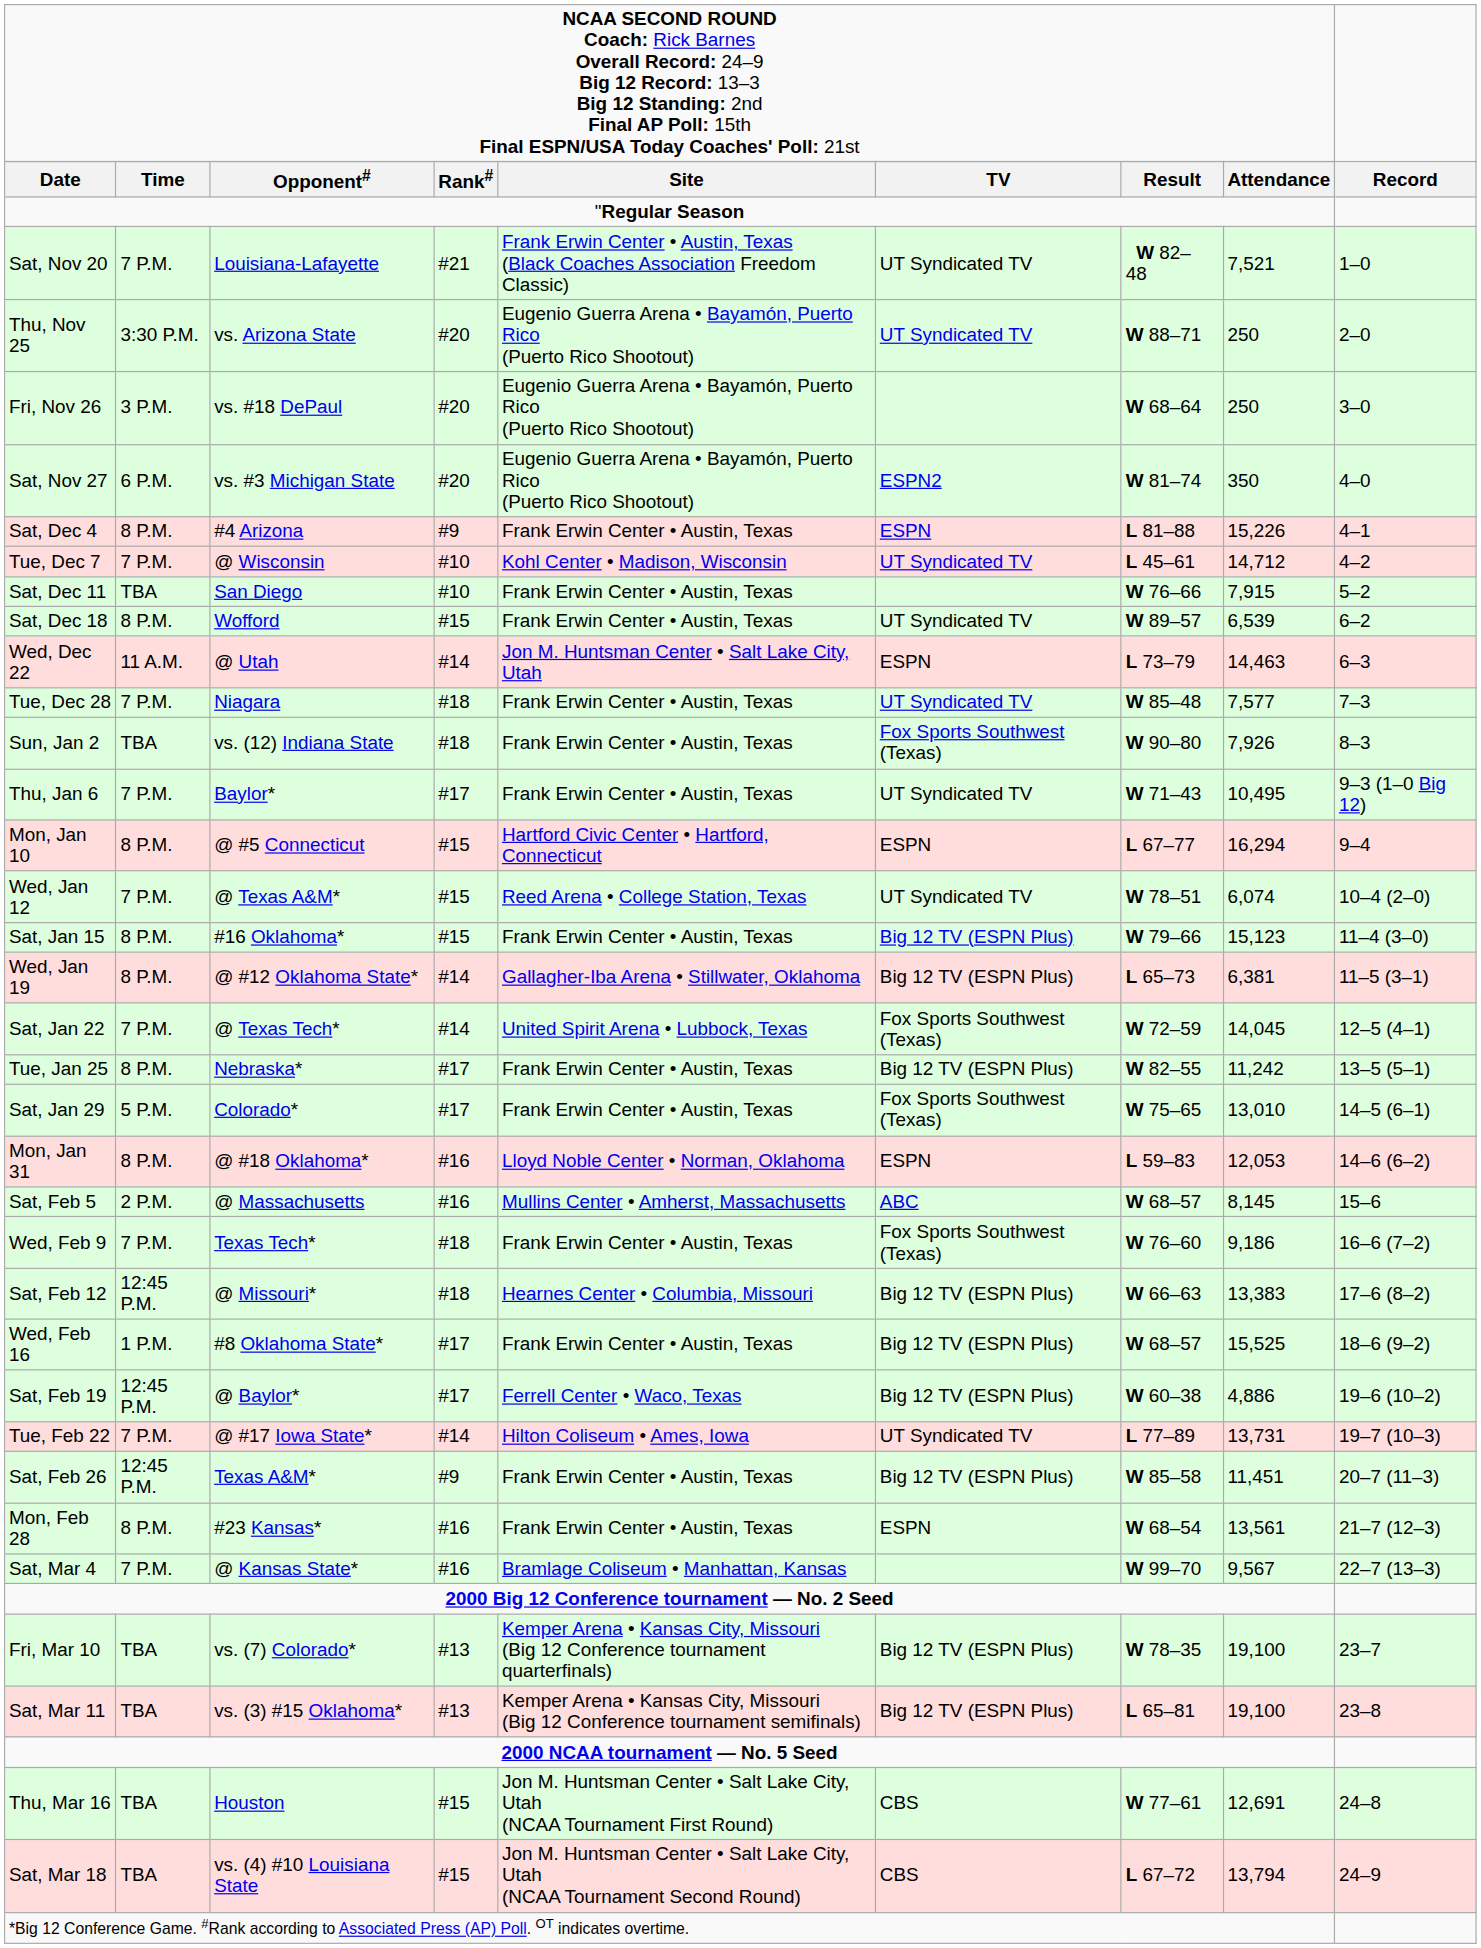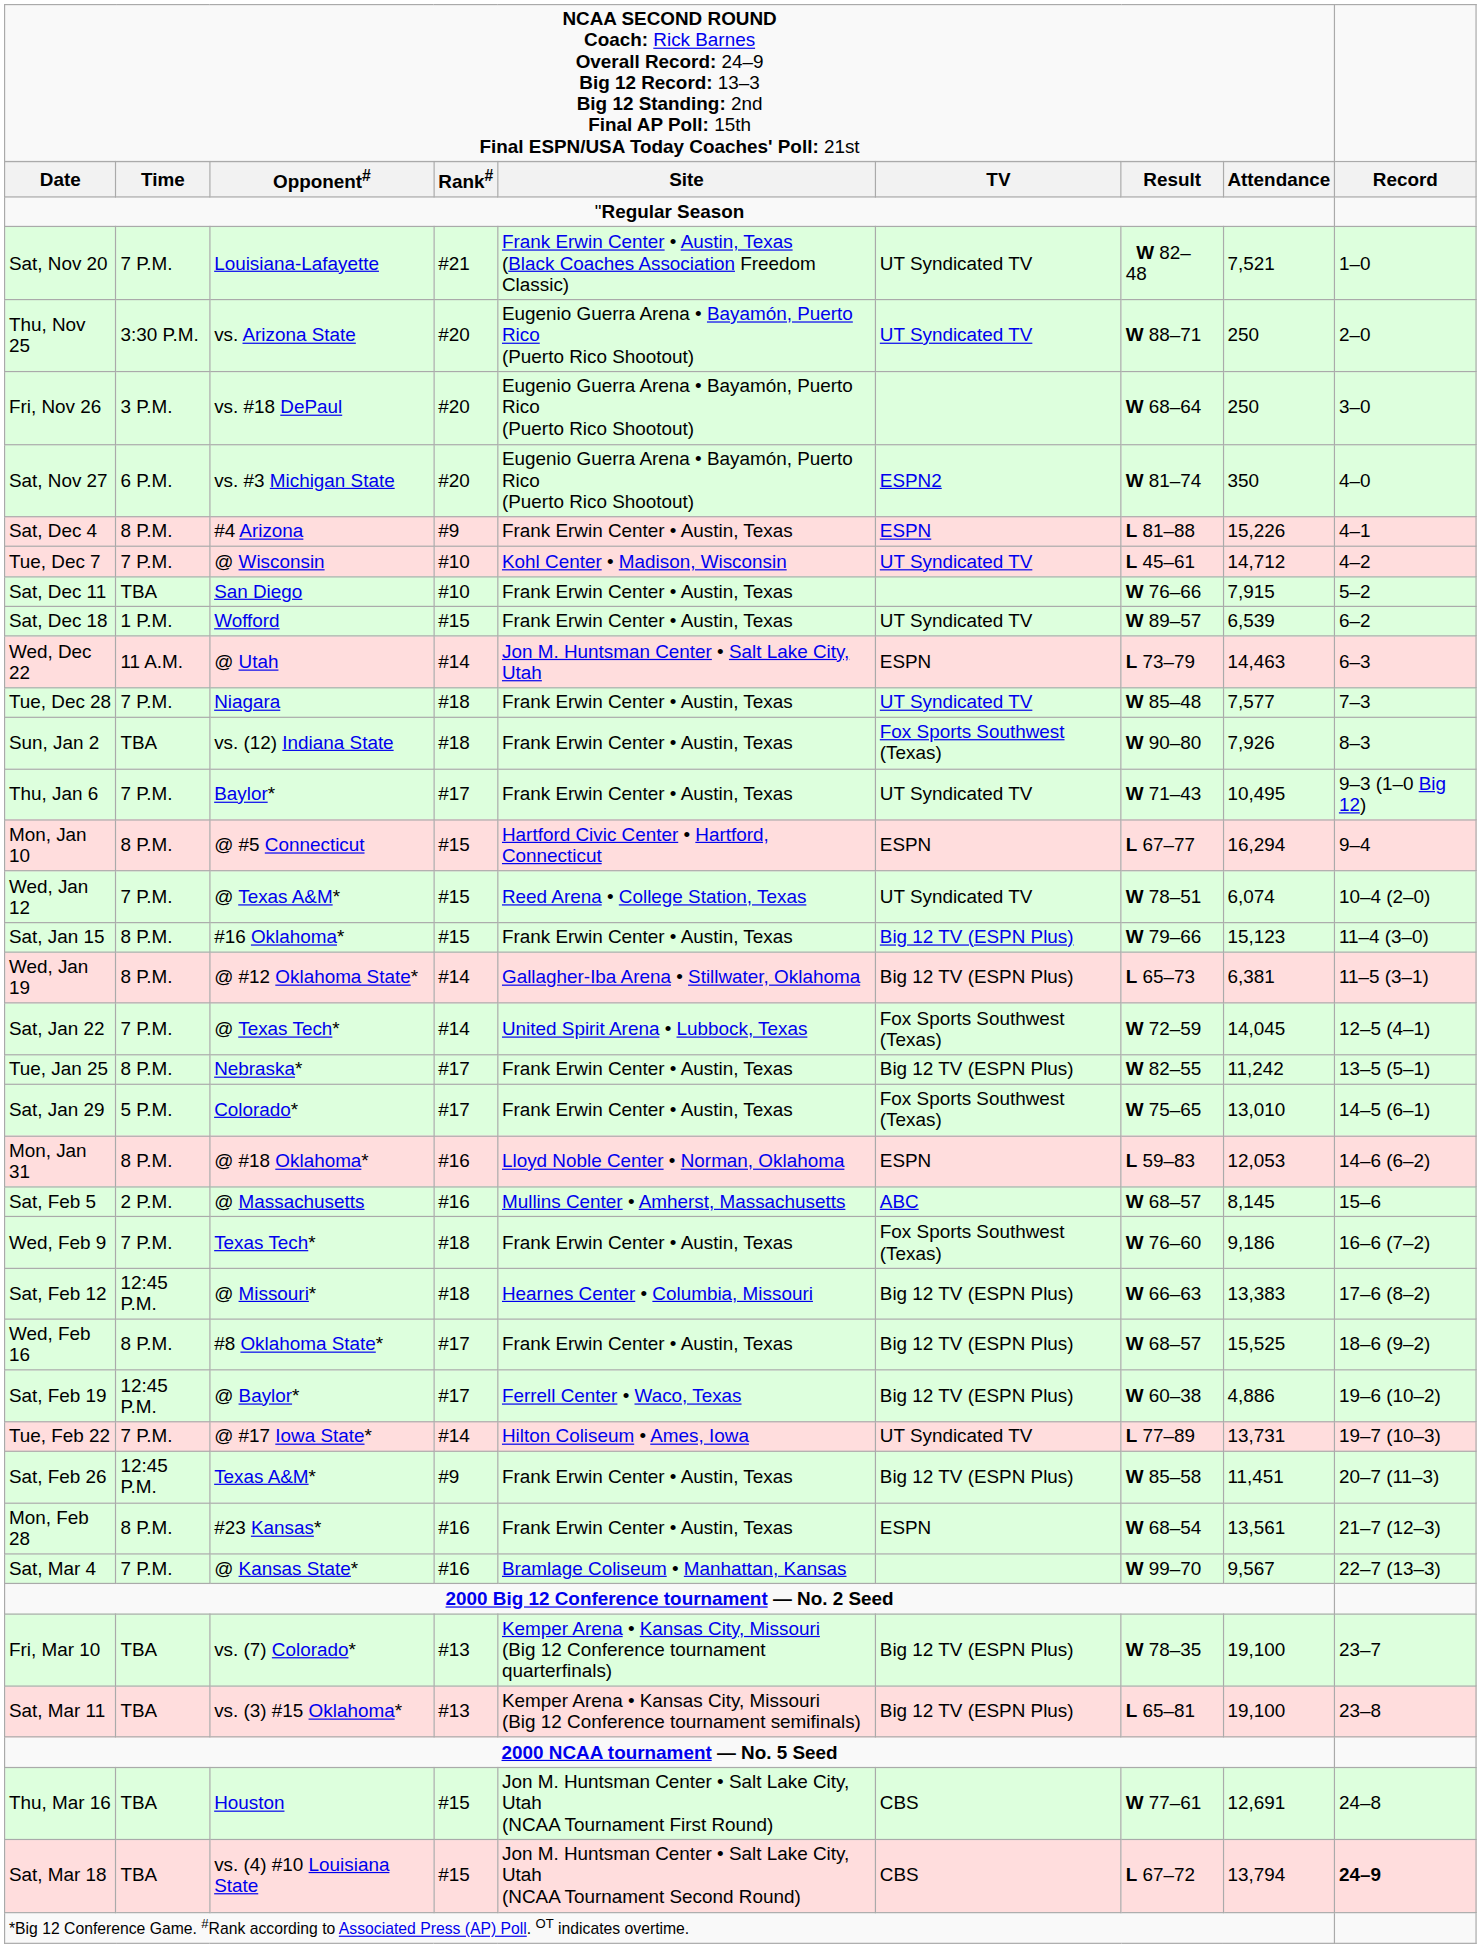(146, 621) 8 P.M. -> (146, 621) 1 P.M.
(146, 1344) 1 P.M. -> (146, 1344) 8 P.M.
(1360, 1875) normal -> (1360, 1875) bold
